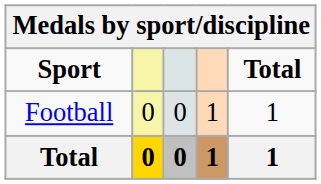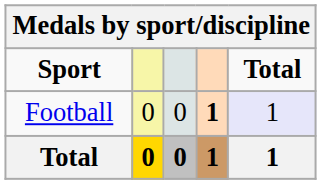(212, 113) normal -> (212, 113) bold
(272, 113) no background -> (272, 113) lavender background
